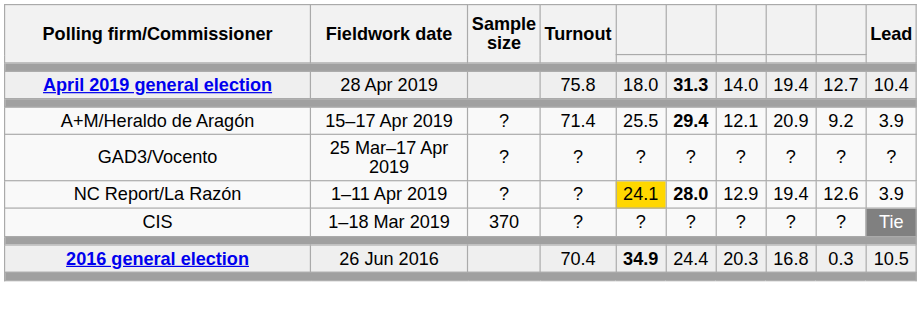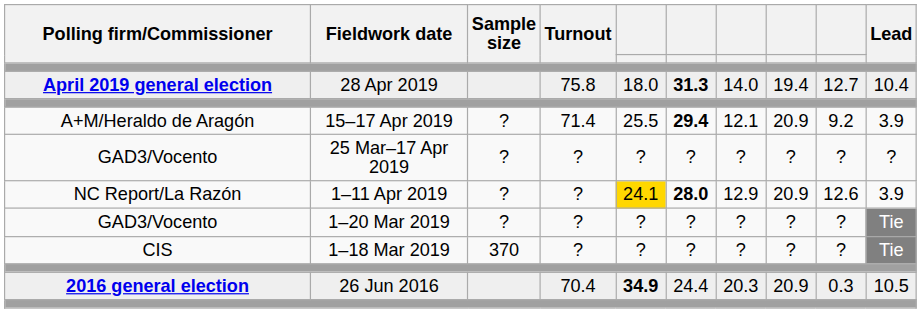(791, 194) 19.4 -> (791, 194) 20.9
+ row: (158, 222)
(791, 258) 16.8 -> (791, 285) 20.9
